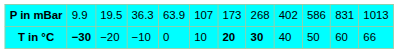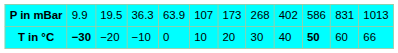(229, 37) bold -> (229, 37) normal
(257, 37) bold -> (257, 37) normal
(313, 37) normal -> (313, 37) bold
